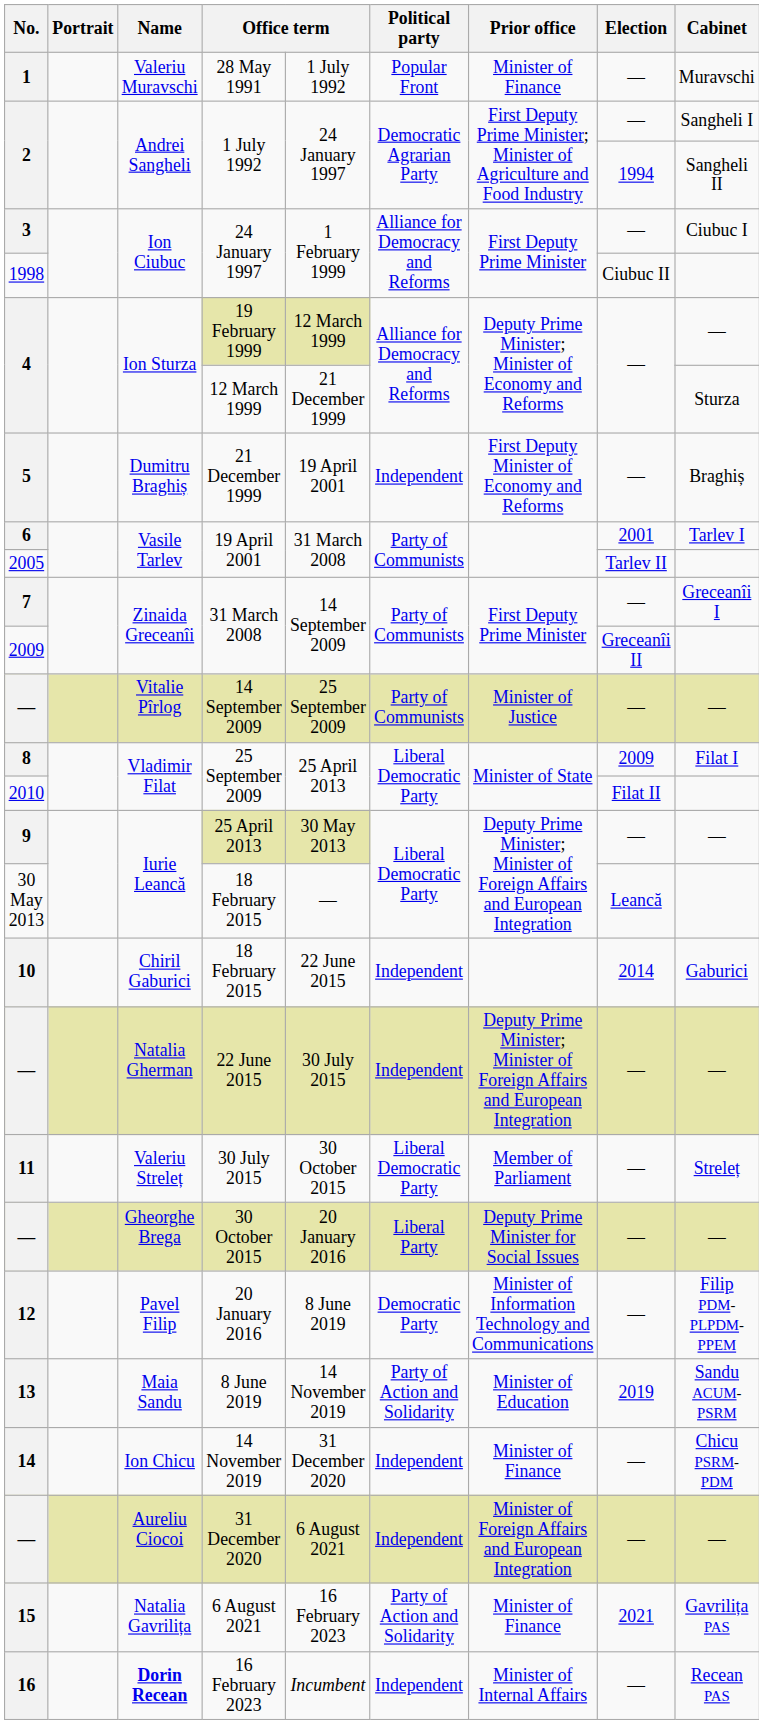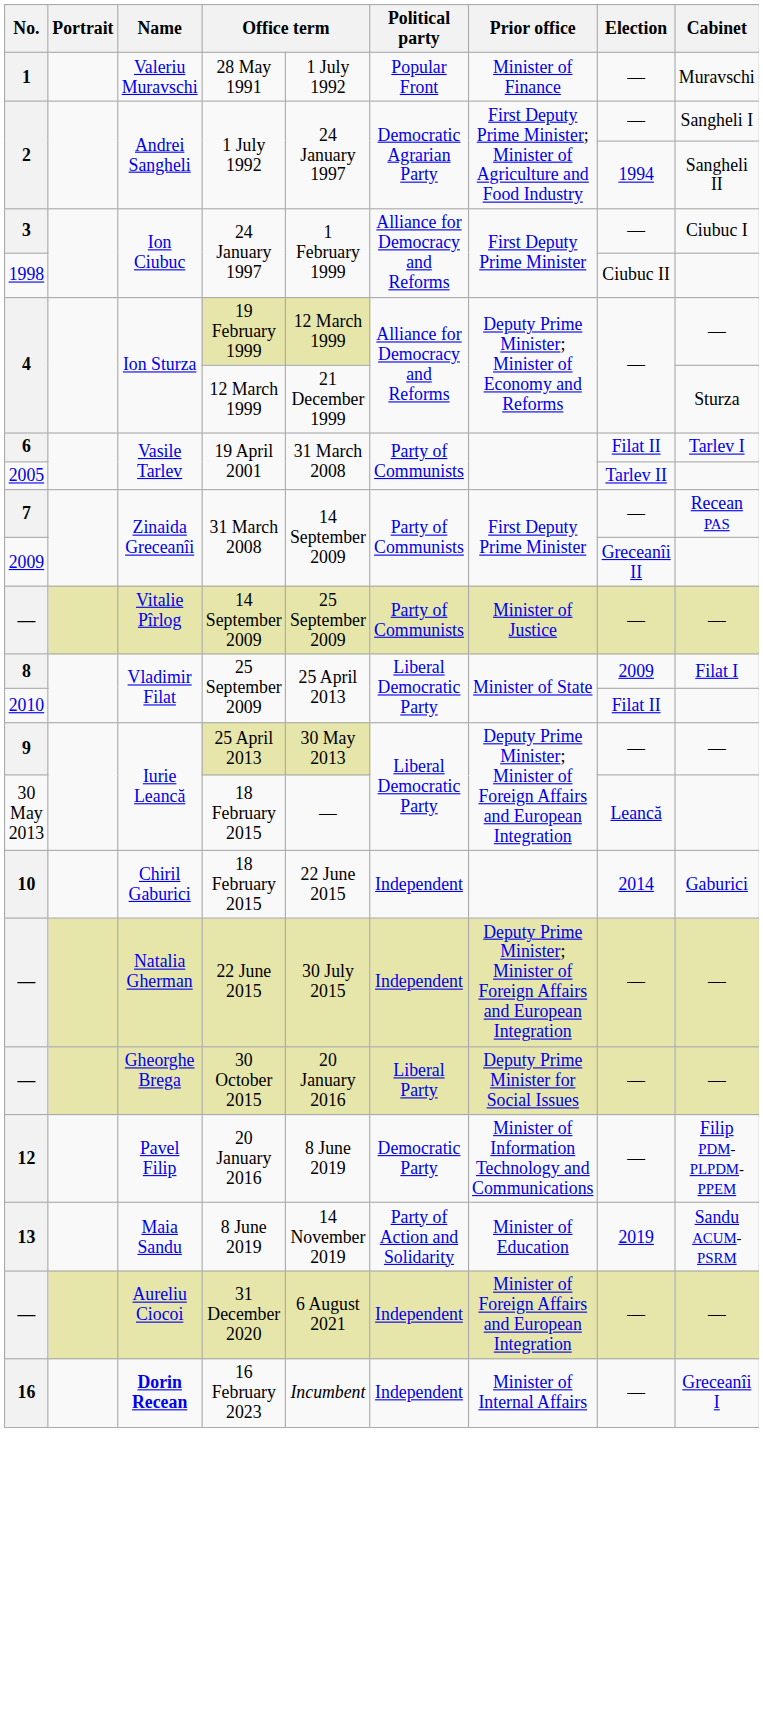- row: (26, 477)
(636, 535) 2001 -> (636, 447) Filat II
(717, 601) Greceanîi I -> (717, 513) Recean PAS
- row: (26, 1168)
- row: (26, 1461)
- row: (26, 1617)
(717, 1685) Recean PAS -> (717, 1392) Greceanîi I
